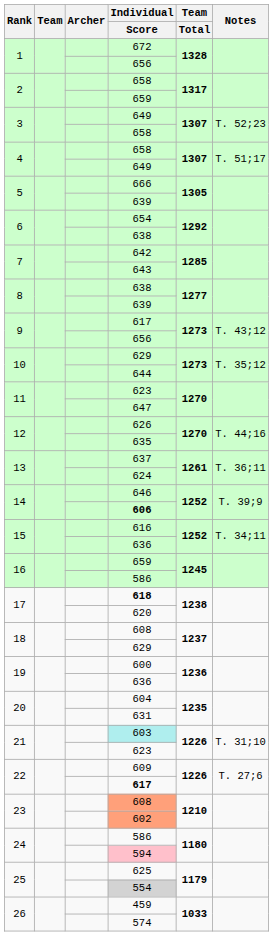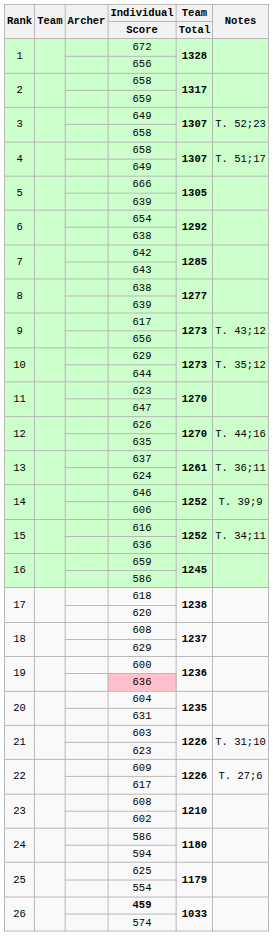(142, 511) bold -> (142, 511) normal
(142, 596) bold -> (142, 596) normal
(142, 682) no background -> (142, 682) pink background
(142, 734) paleturquoise background -> (142, 734) no background
(142, 785) bold -> (142, 785) normal
(142, 802) lightsalmon background -> (142, 802) no background
(142, 820) lightsalmon background -> (142, 820) no background
(142, 854) pink background -> (142, 854) no background
(142, 888) lightgrey background -> (142, 888) no background
(142, 905) normal -> (142, 905) bold
